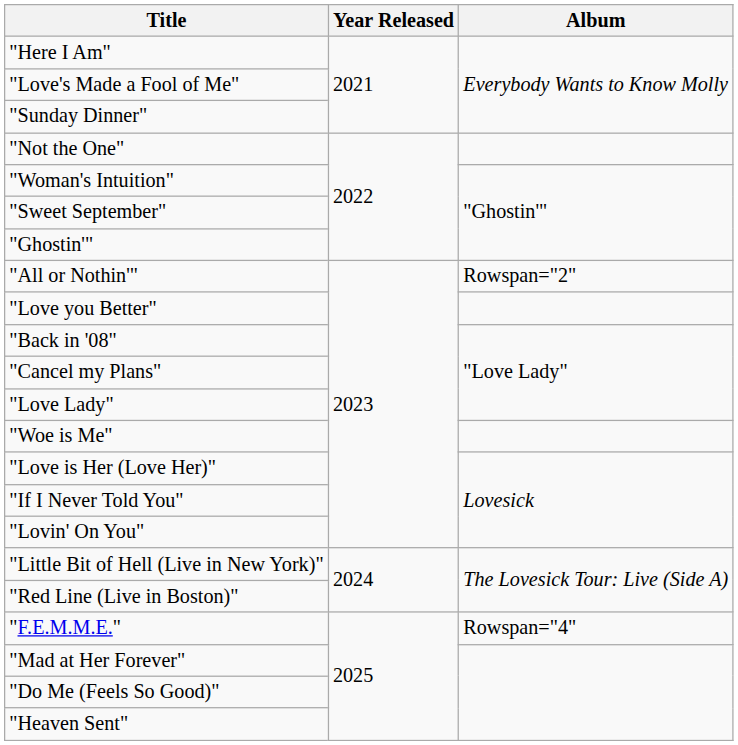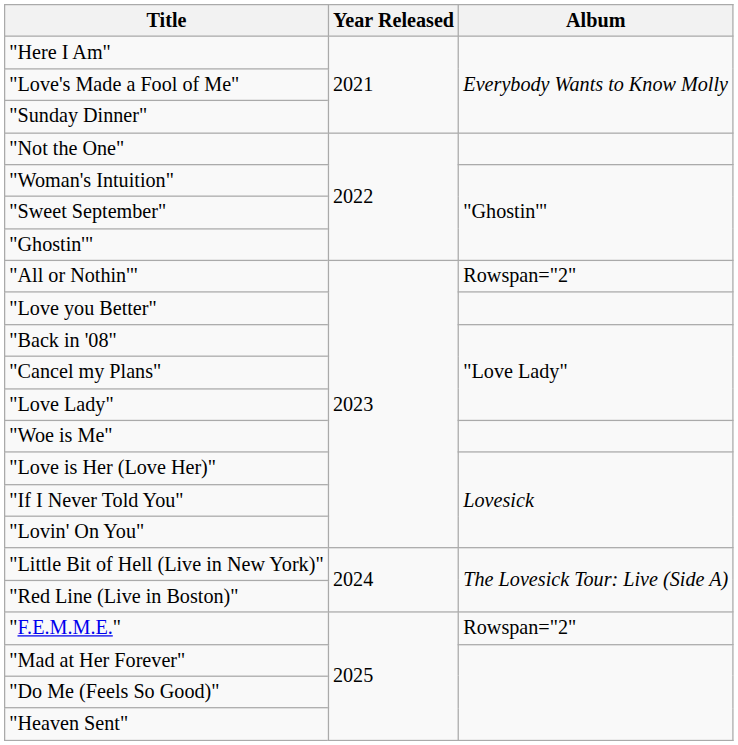(520, 627) Rowspan="4" -> (520, 627) Rowspan="2"
